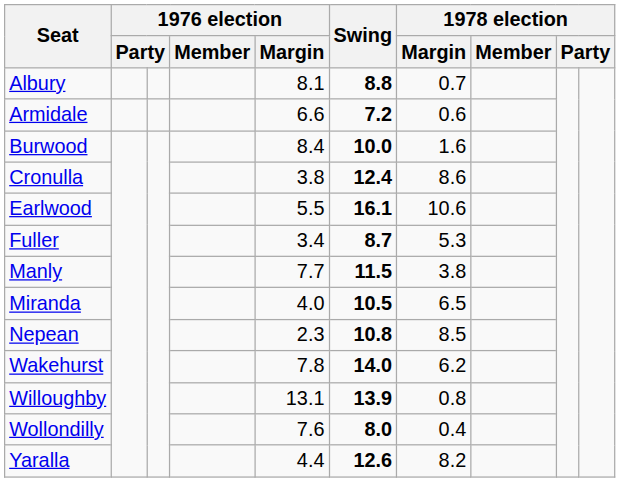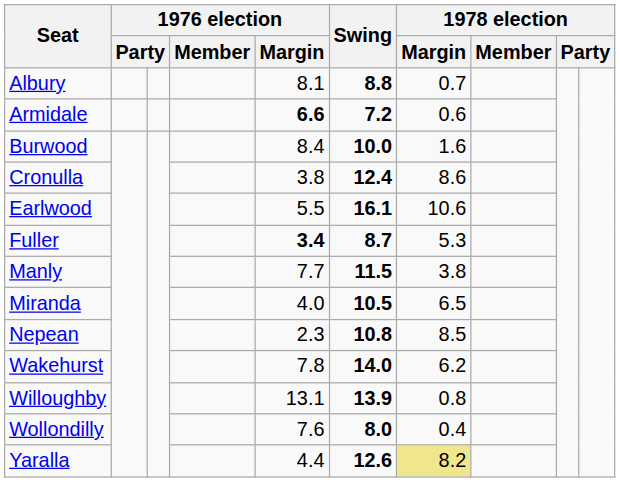(311, 114) normal -> (311, 114) bold
(311, 240) normal -> (311, 240) bold
(452, 460) no background -> (452, 460) khaki background
